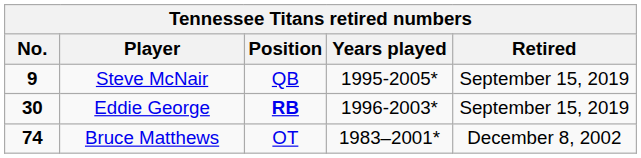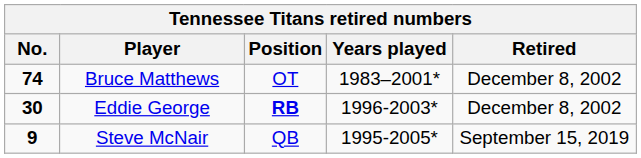rows swapped: (152, 78) <-> (152, 138)
(544, 108) September 15, 2019 -> (544, 108) December 8, 2002
